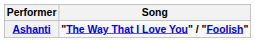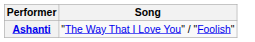(155, 29) bold -> (148, 29) normal
